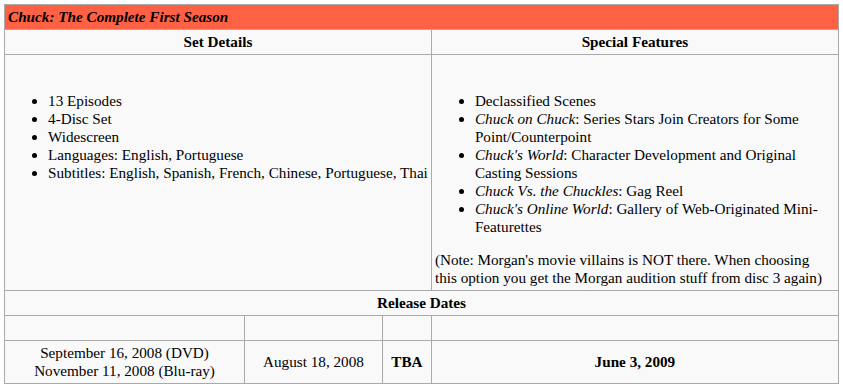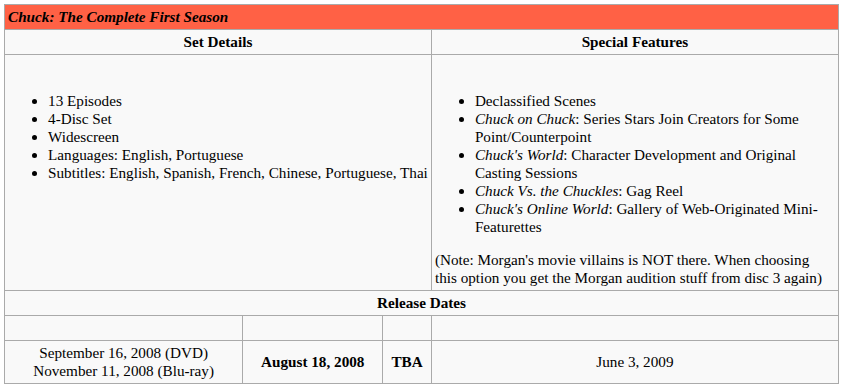(313, 361) normal -> (313, 361) bold
(635, 361) bold -> (635, 361) normal
